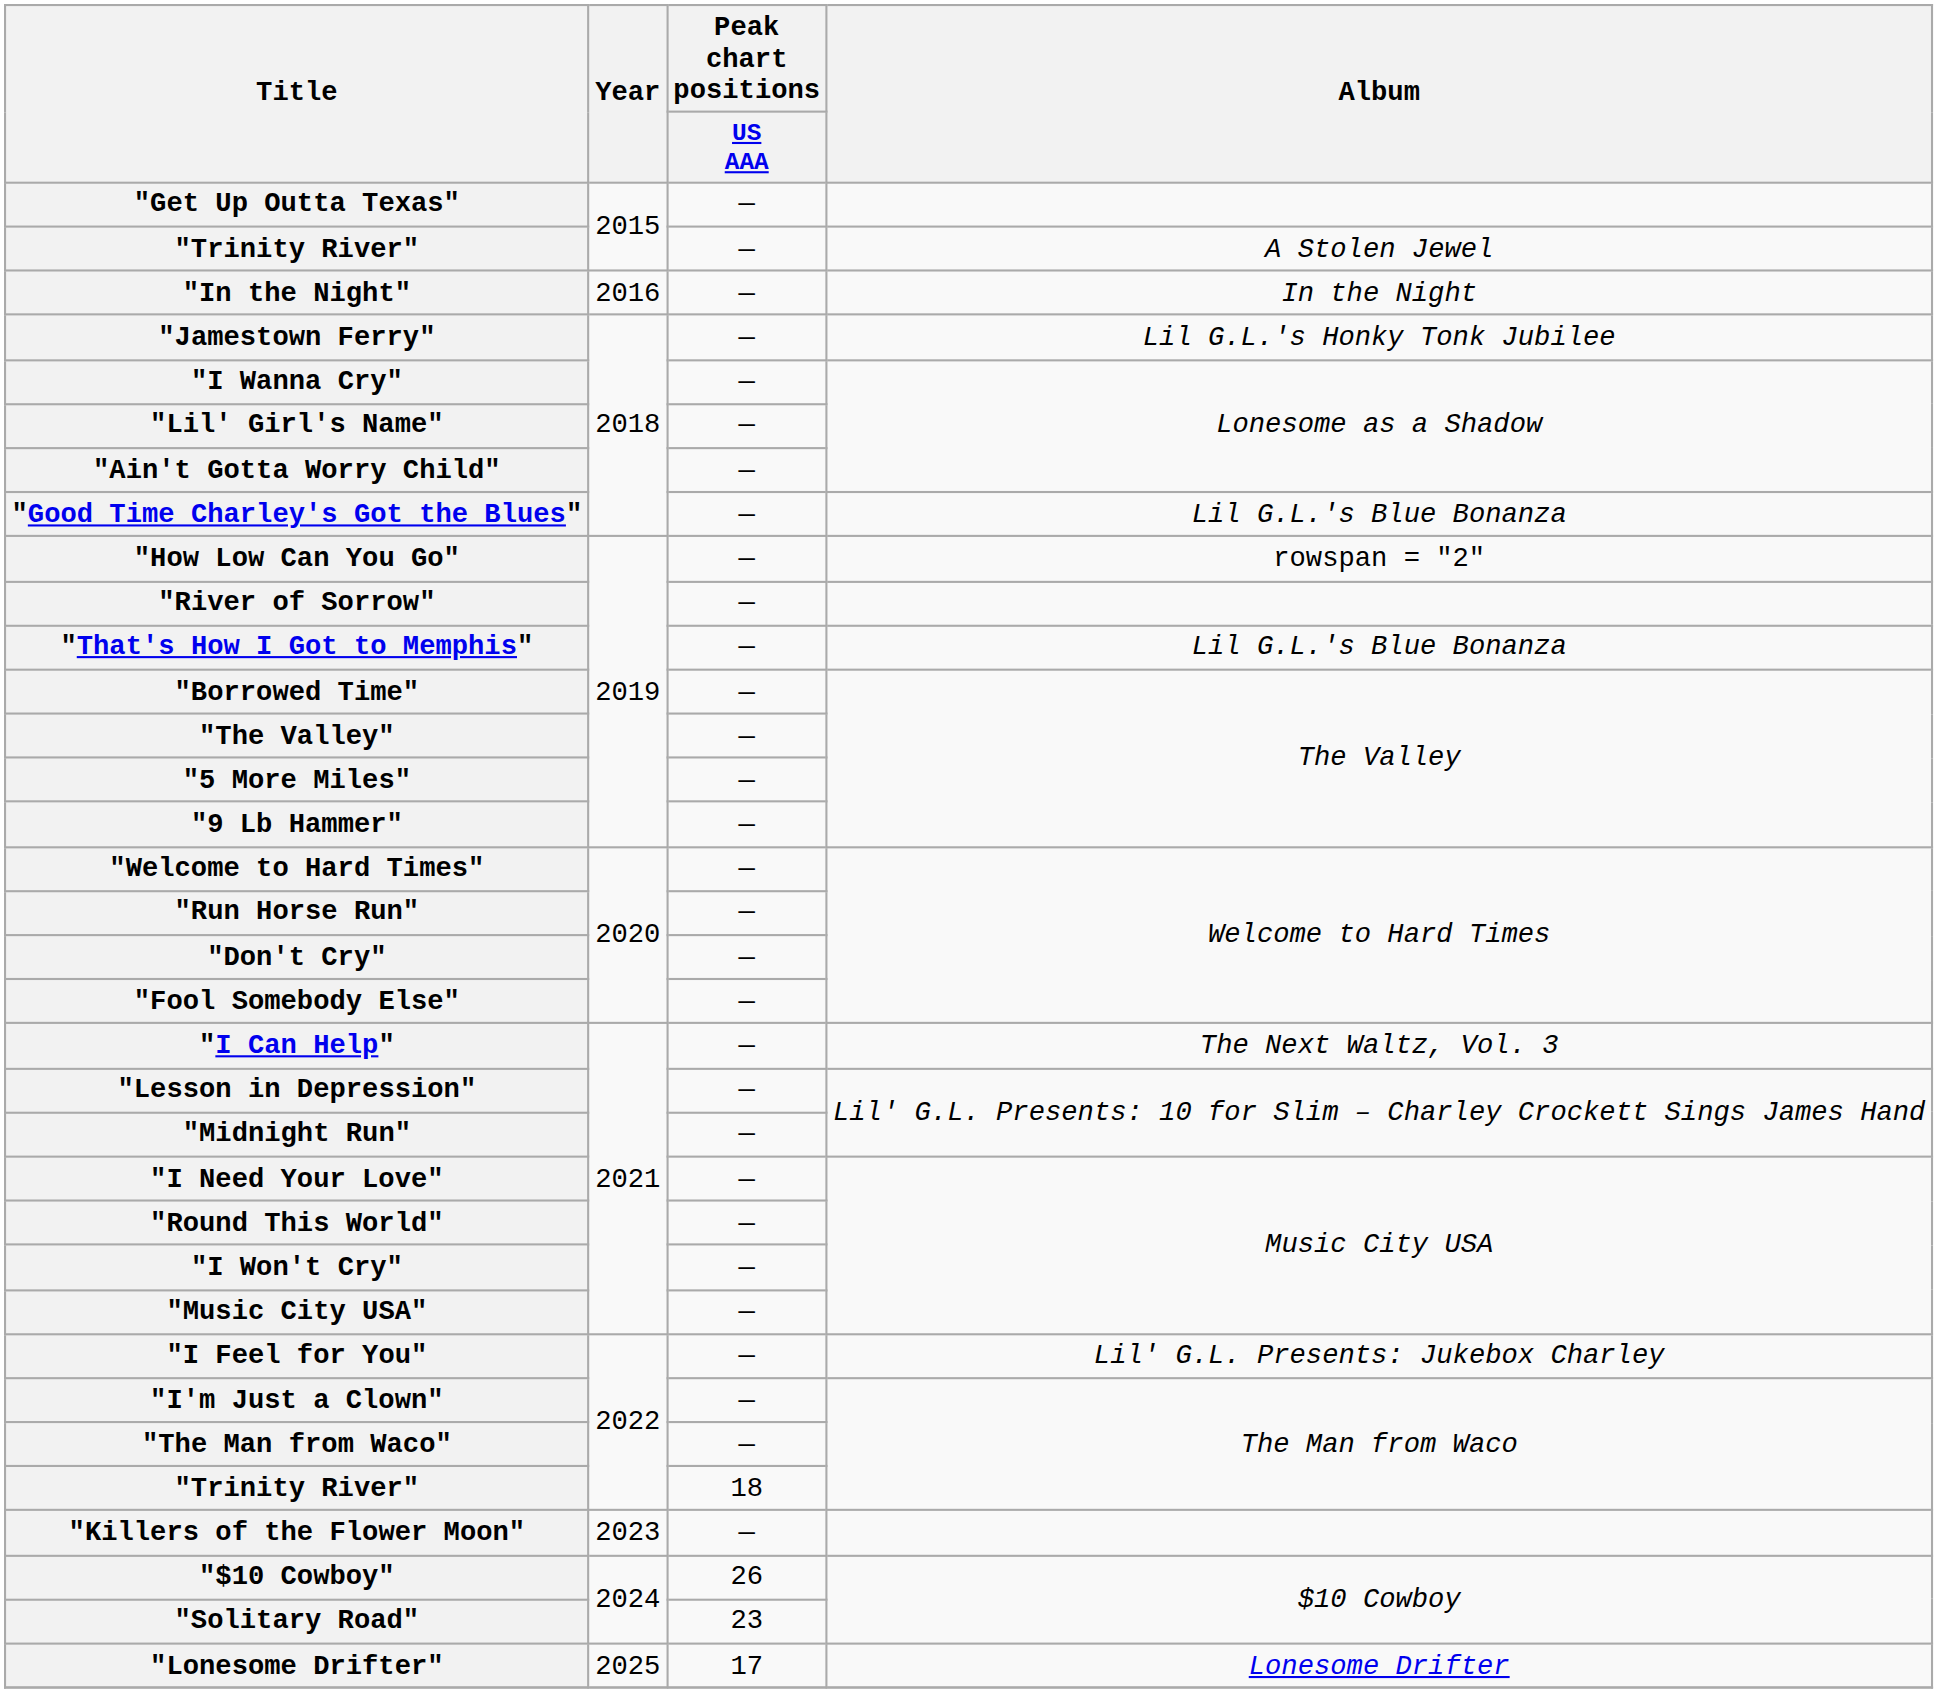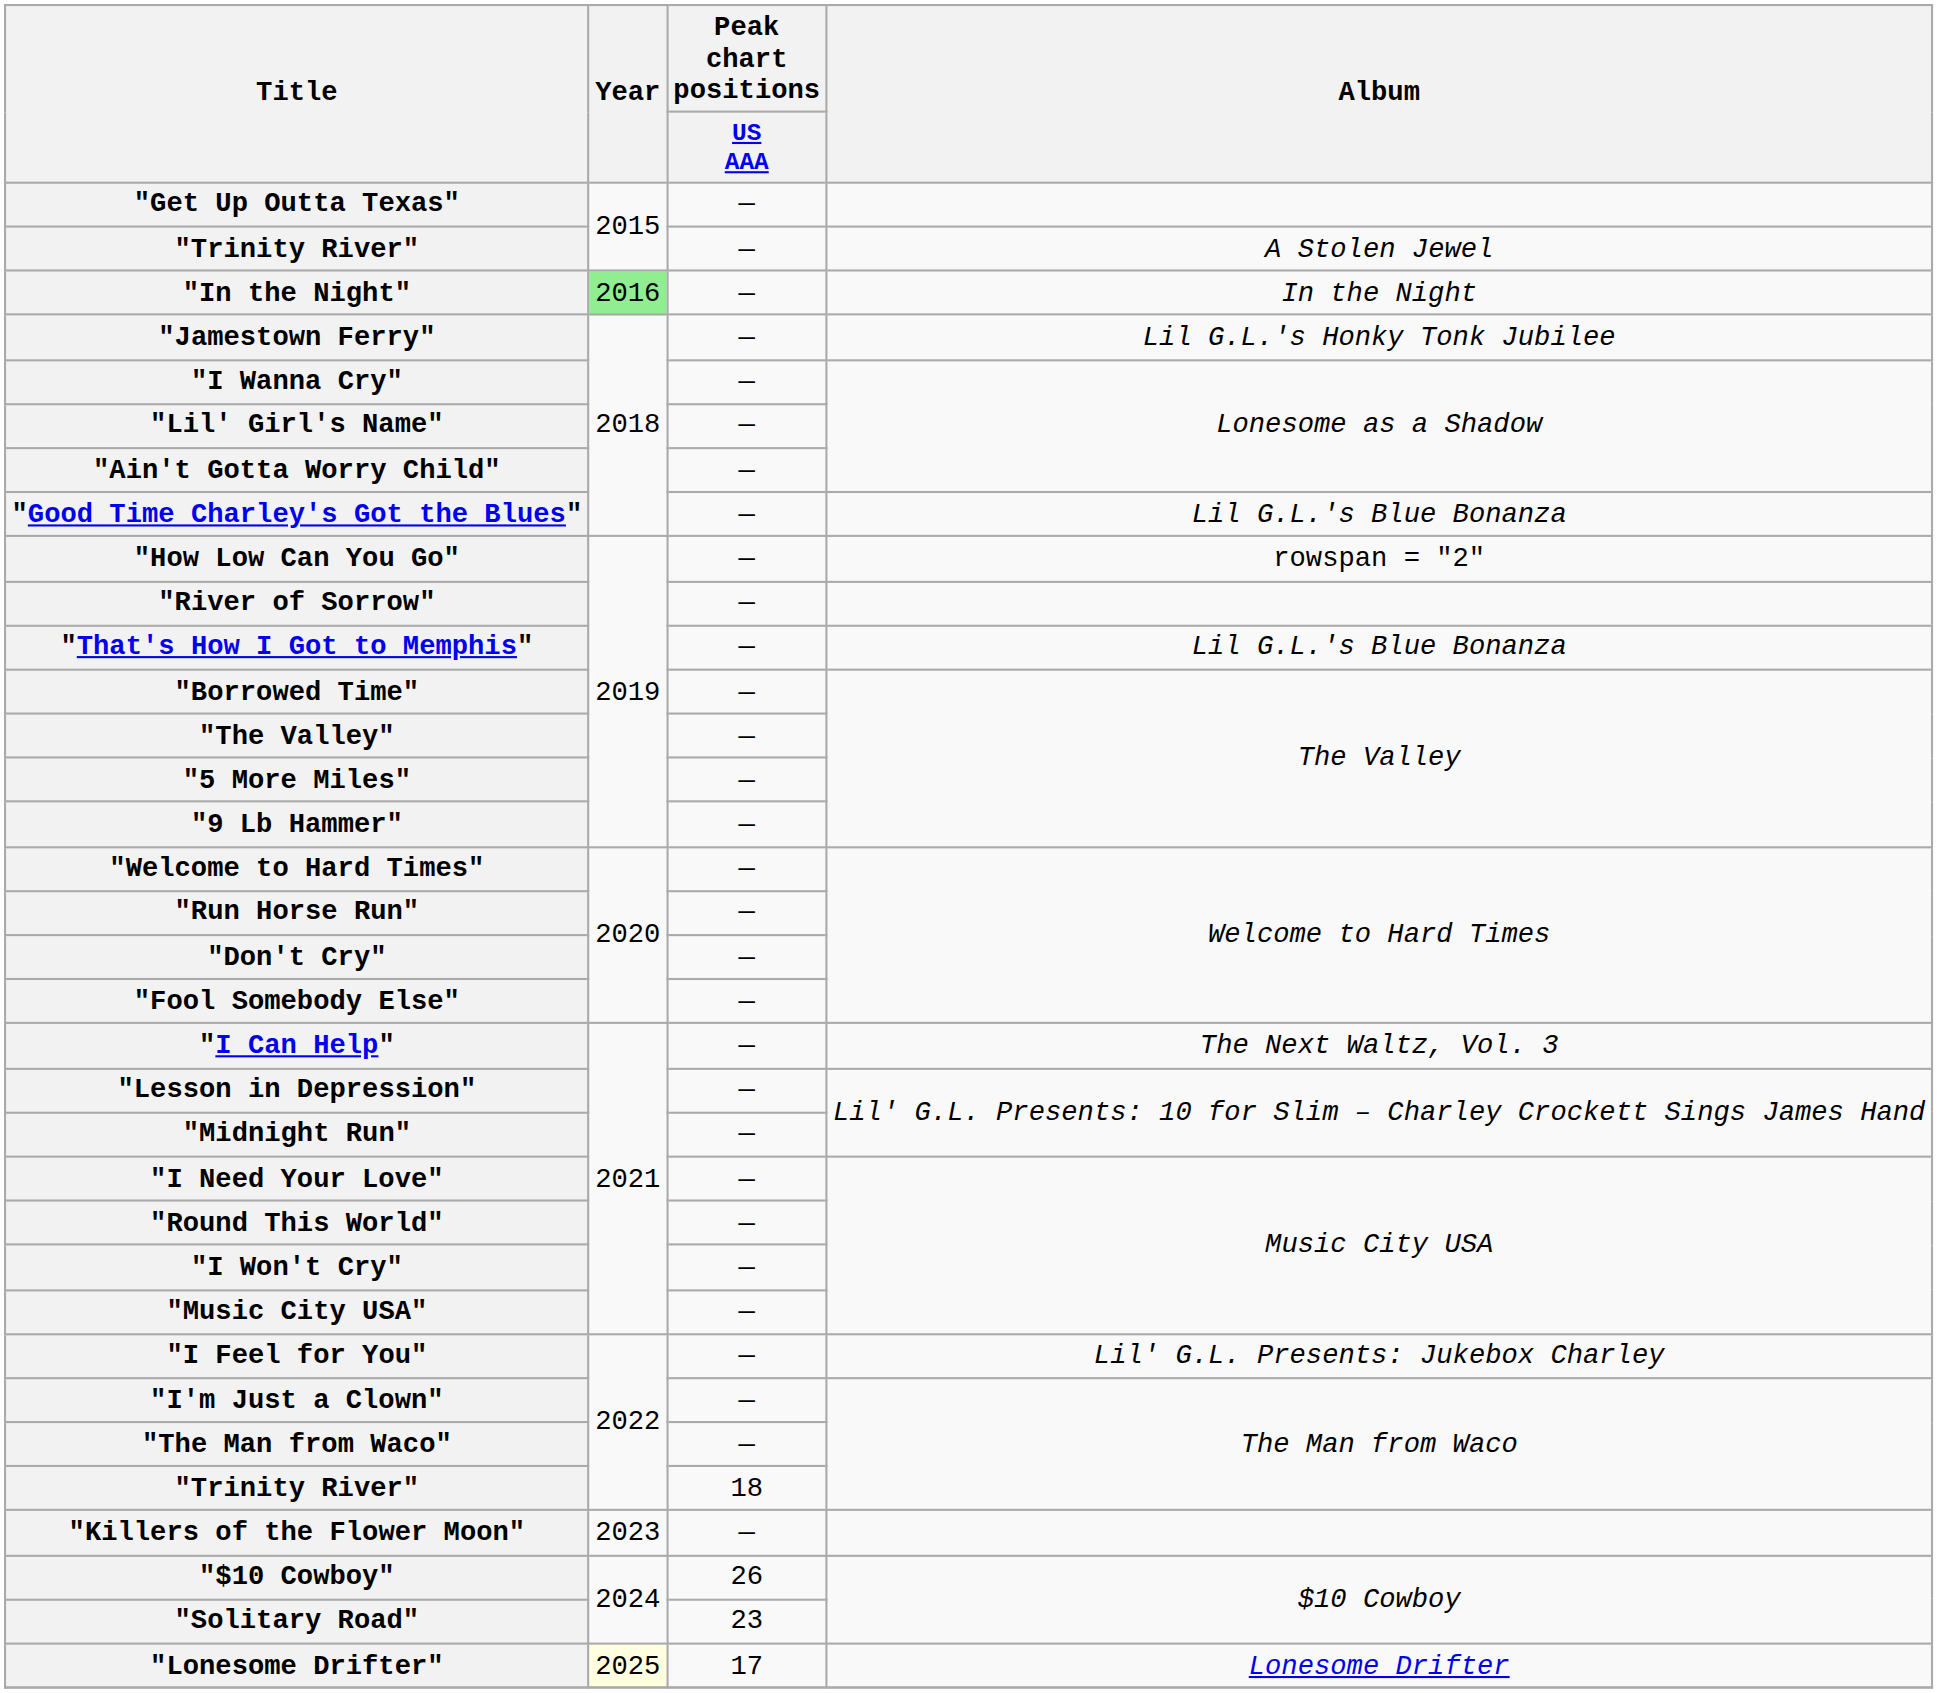(628, 293) no background -> (628, 293) lightgreen background
(628, 1666) no background -> (628, 1666) lightyellow background
